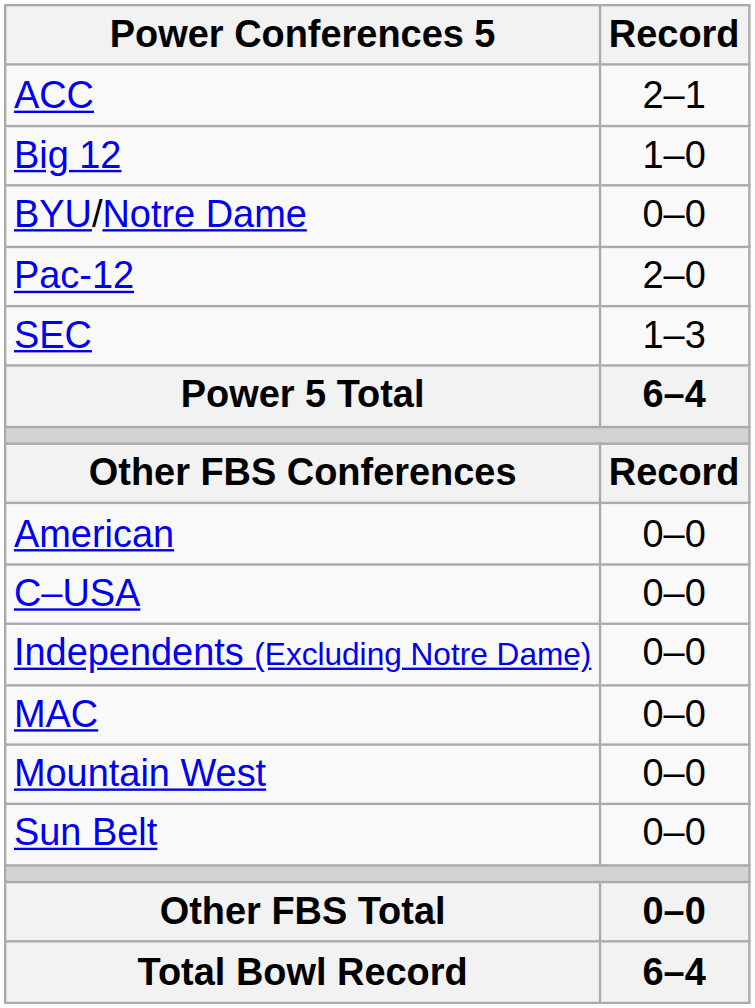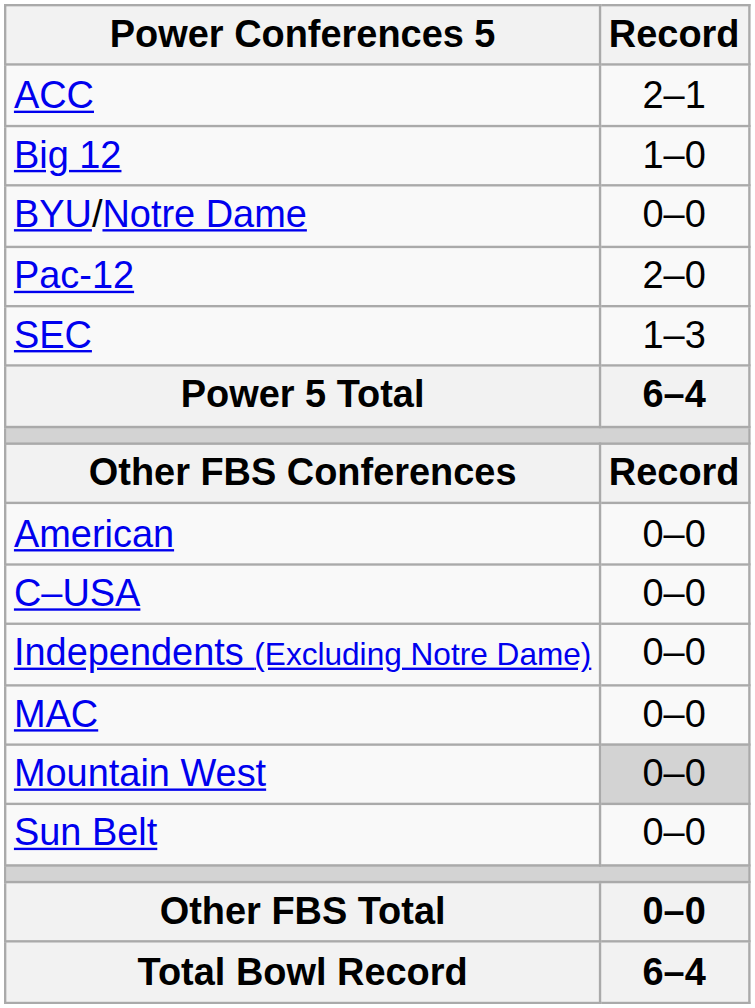(674, 773) no background -> (674, 773) lightgrey background
